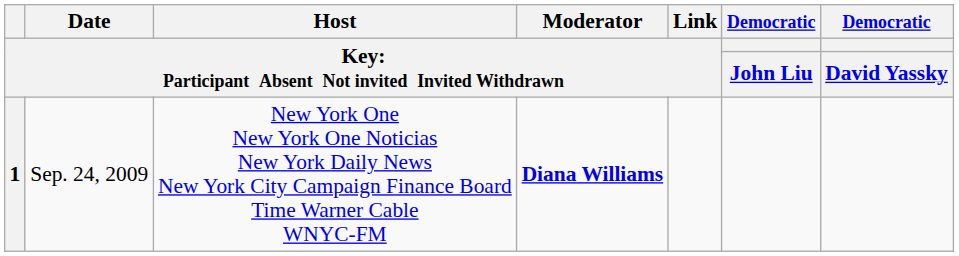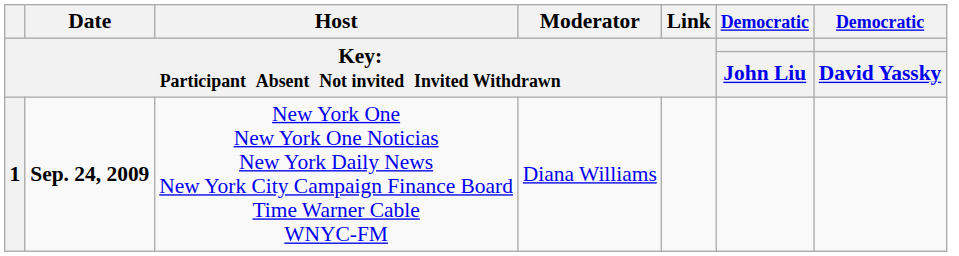(89, 173) normal -> (90, 173) bold
(592, 173) bold -> (590, 173) normal
